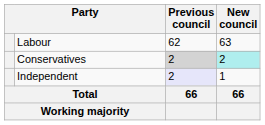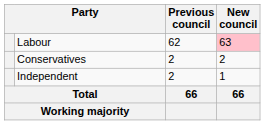(225, 42) no background -> (225, 42) pink background
(171, 59) lightgrey background -> (171, 59) no background
(222, 59) paleturquoise background -> (222, 59) no background
(171, 77) lavender background -> (171, 77) no background
